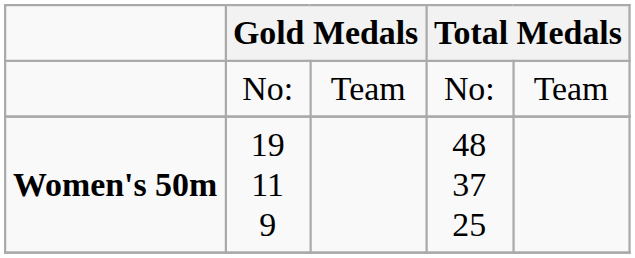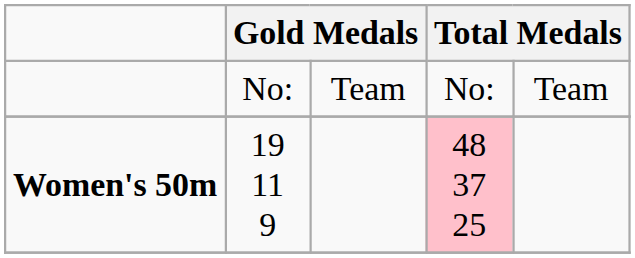(469, 184) no background -> (469, 184) pink background
